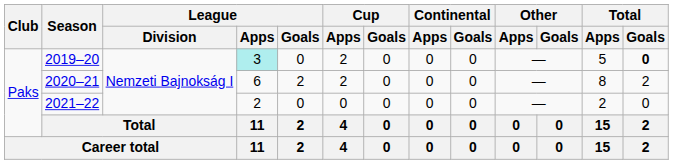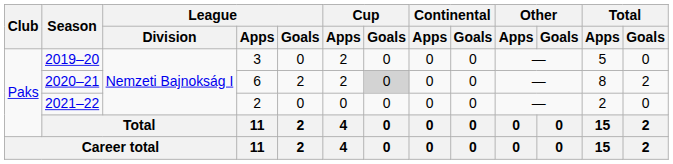(257, 59) paleturquoise background -> (257, 59) no background
(646, 59) bold -> (646, 59) normal
(387, 81) no background -> (387, 81) lightgrey background
